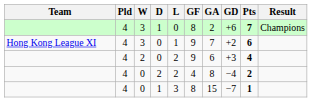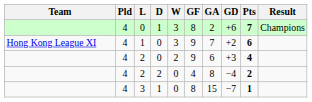columns swapped: (143, 12) <-> (176, 12)
